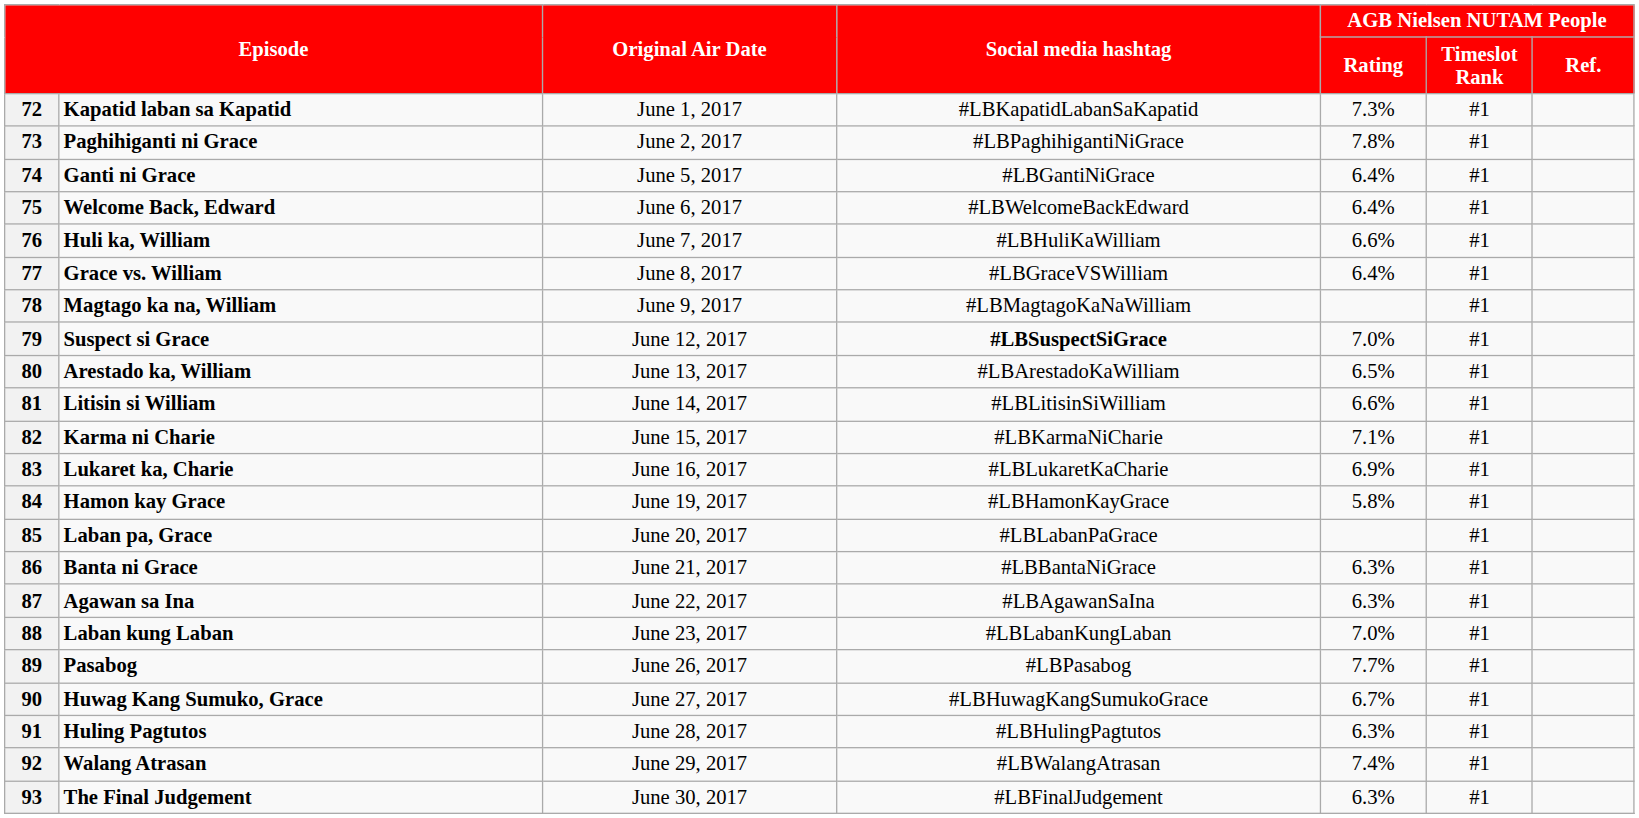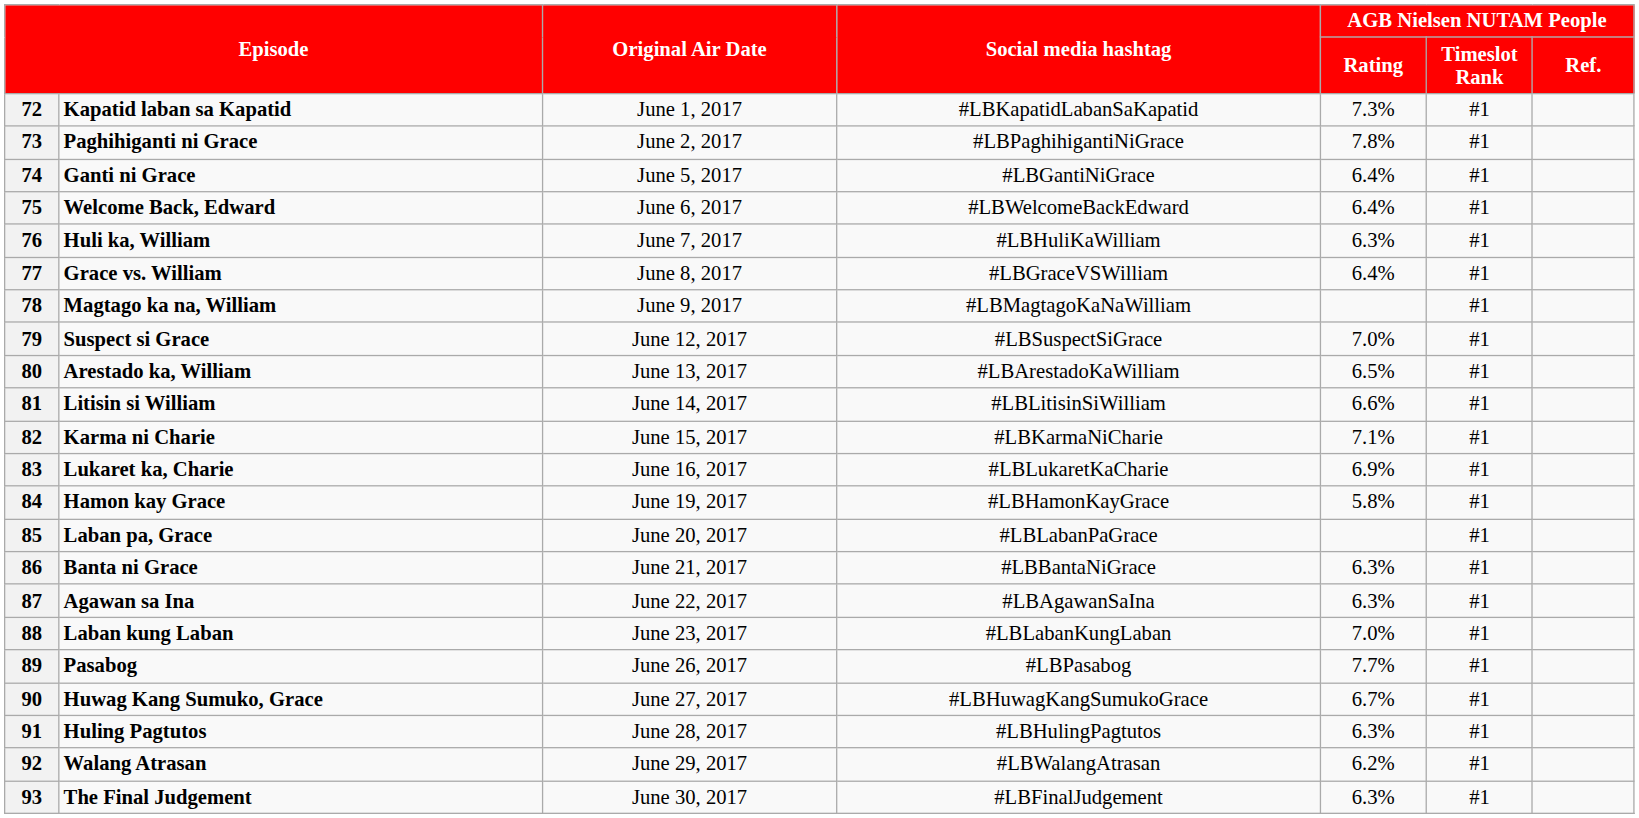(1373, 240) 6.6% -> (1373, 240) 6.3%
(1079, 338) bold -> (1079, 338) normal
(1373, 764) 7.4% -> (1373, 764) 6.2%
